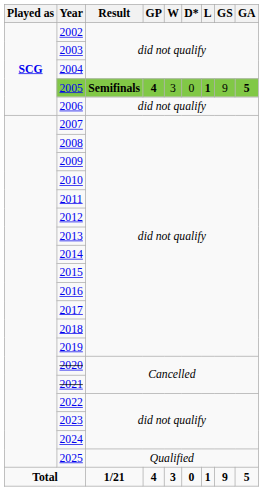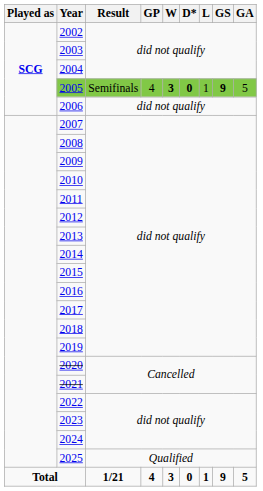(114, 87) bold -> (113, 87) normal
(154, 87) bold -> (152, 87) normal
(173, 87) normal -> (171, 87) bold
(191, 87) normal -> (189, 87) bold
(208, 87) bold -> (206, 87) normal
(225, 87) normal -> (223, 87) bold
(247, 87) bold -> (245, 87) normal
